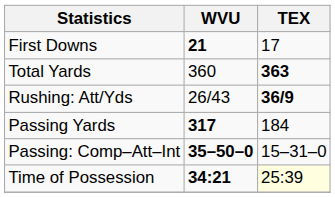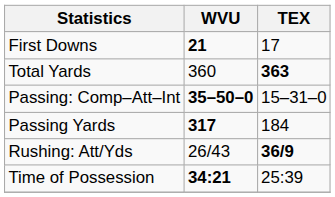rows swapped: (71, 98) <-> (94, 151)
(282, 178) lightyellow background -> (282, 178) no background
